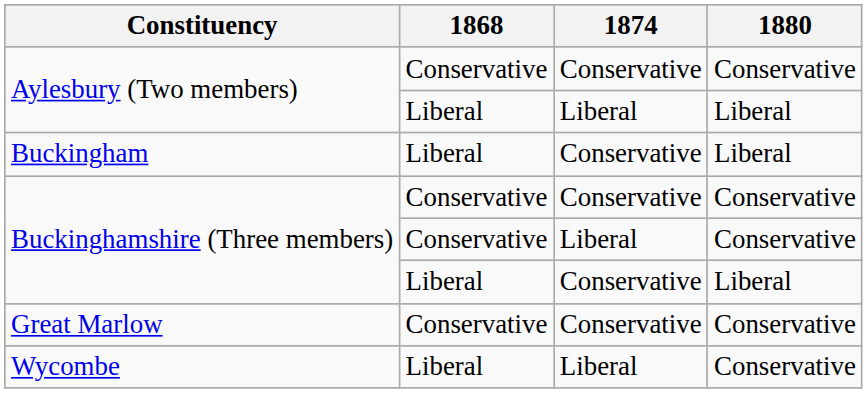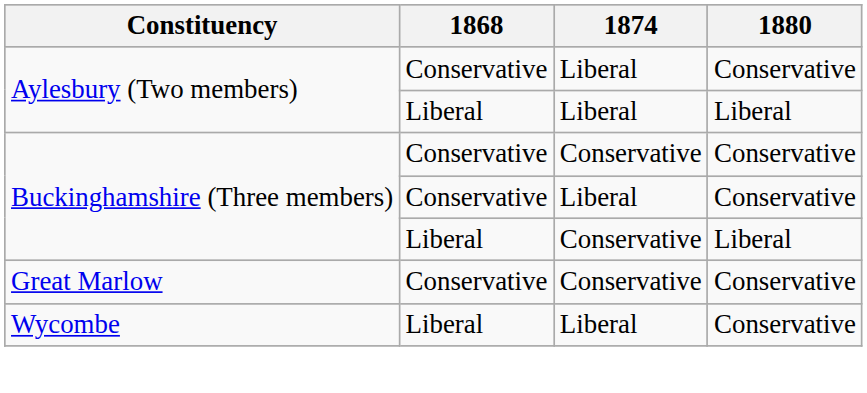(631, 68) Conservative -> (599, 68) Liberal
- row: (80, 153)
